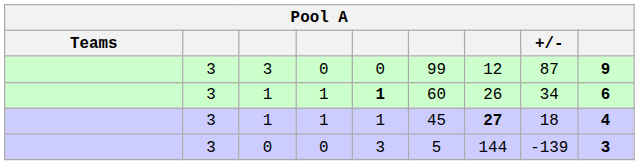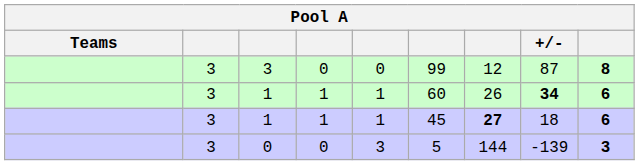(606, 69) 9 -> (606, 69) 8
(380, 95) bold -> (380, 95) normal
(549, 95) normal -> (549, 95) bold
(606, 121) 4 -> (606, 121) 6
